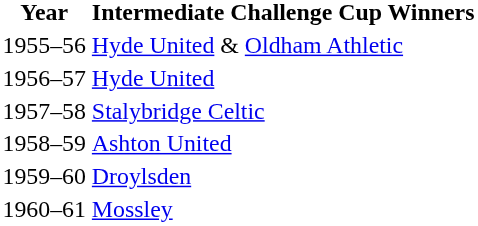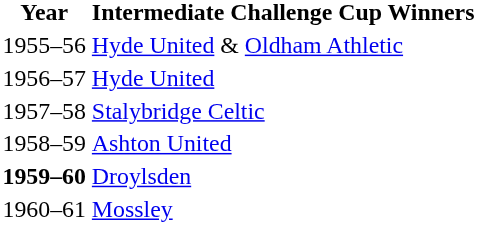(44, 176) normal -> (44, 176) bold
